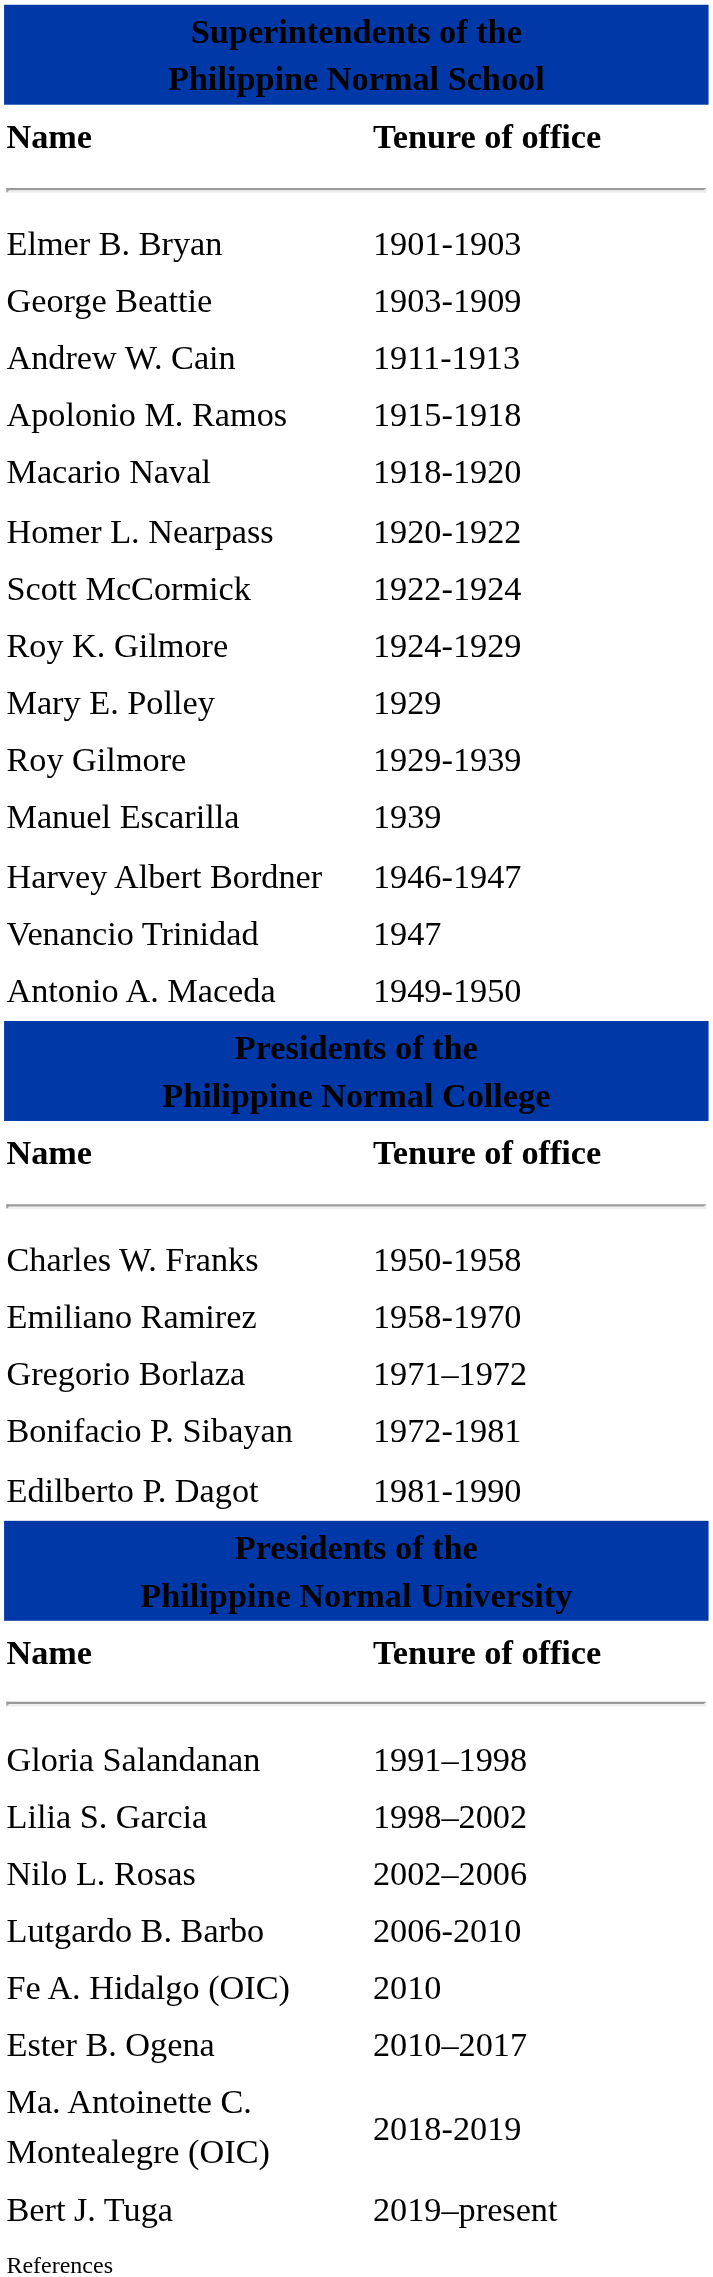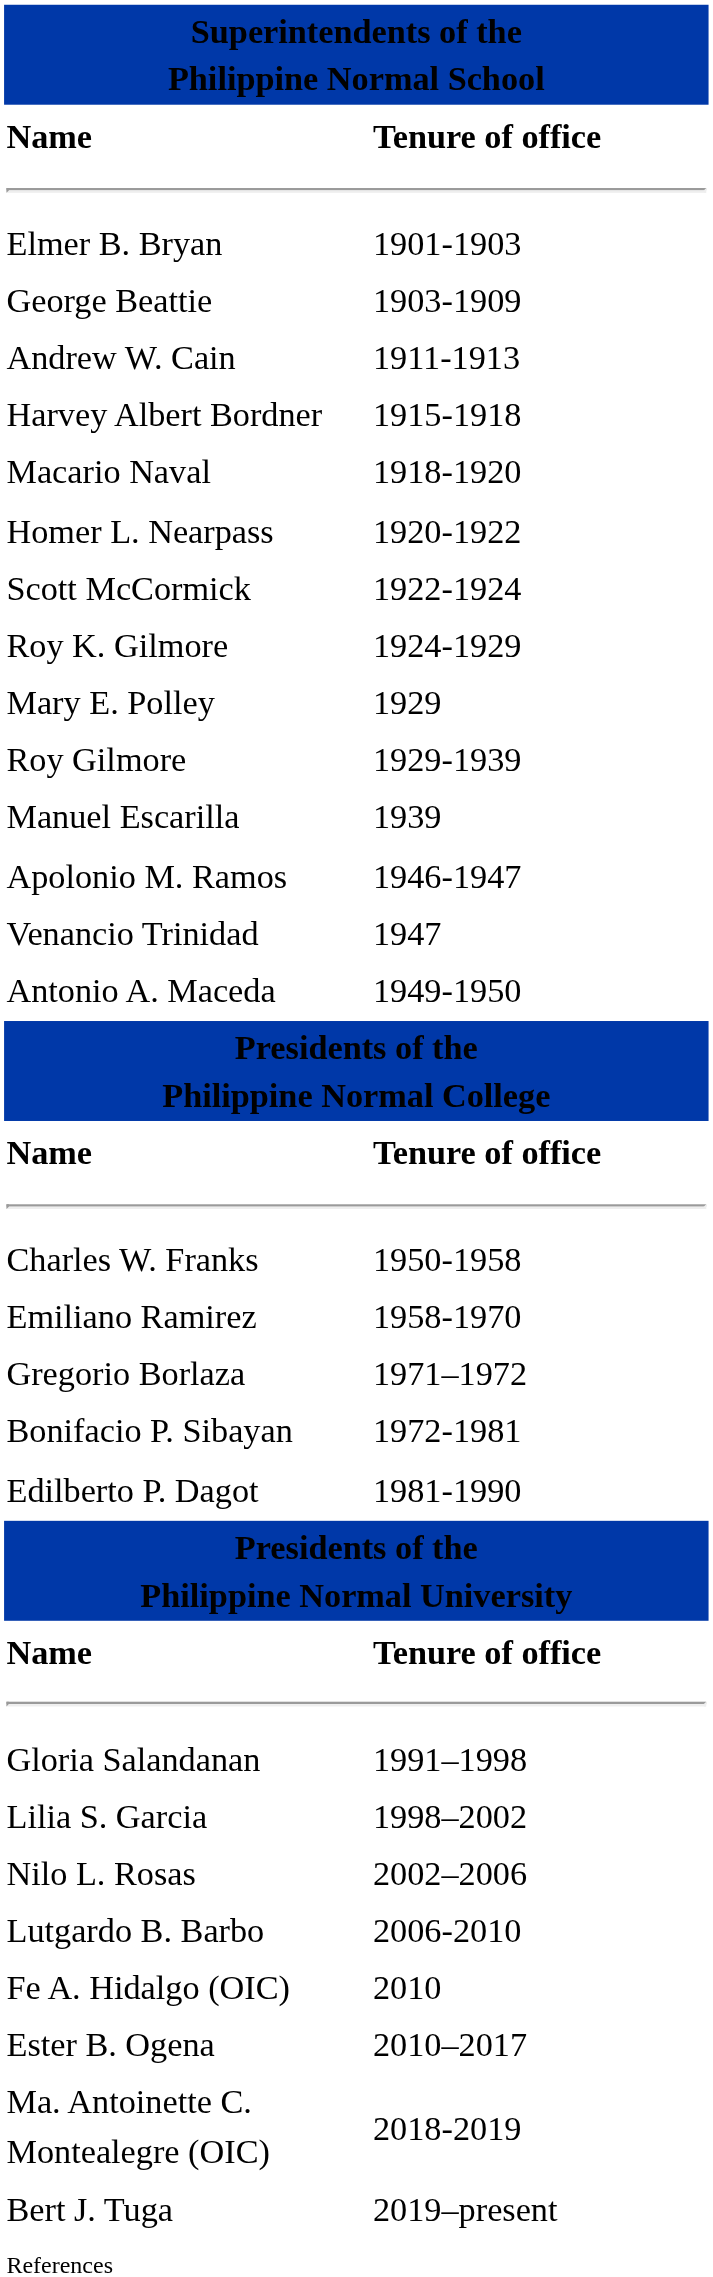(147, 415) Apolonio M. Ramos -> (164, 415) Harvey Albert Bordner
(164, 875) Harvey Albert Bordner -> (147, 875) Apolonio M. Ramos
